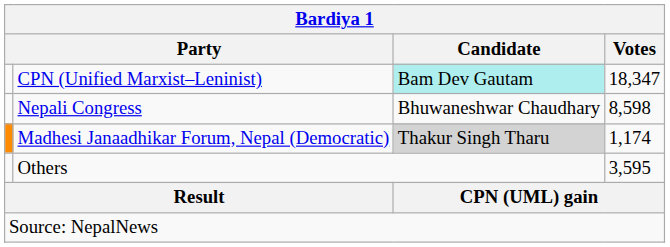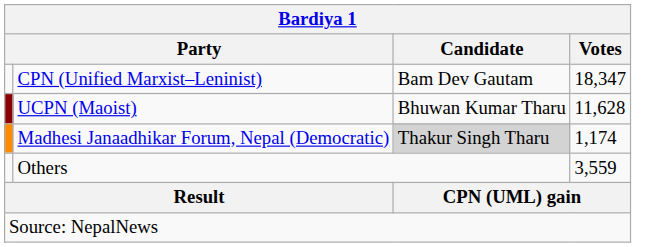(465, 78) paleturquoise background -> (465, 78) no background
+ row: (77, 108)
- row: (80, 108)
(630, 167) 3,595 -> (596, 167) 3,559
